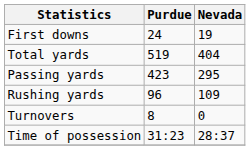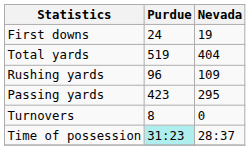rows swapped: (56, 95) <-> (56, 75)
(166, 135) no background -> (166, 135) paleturquoise background
